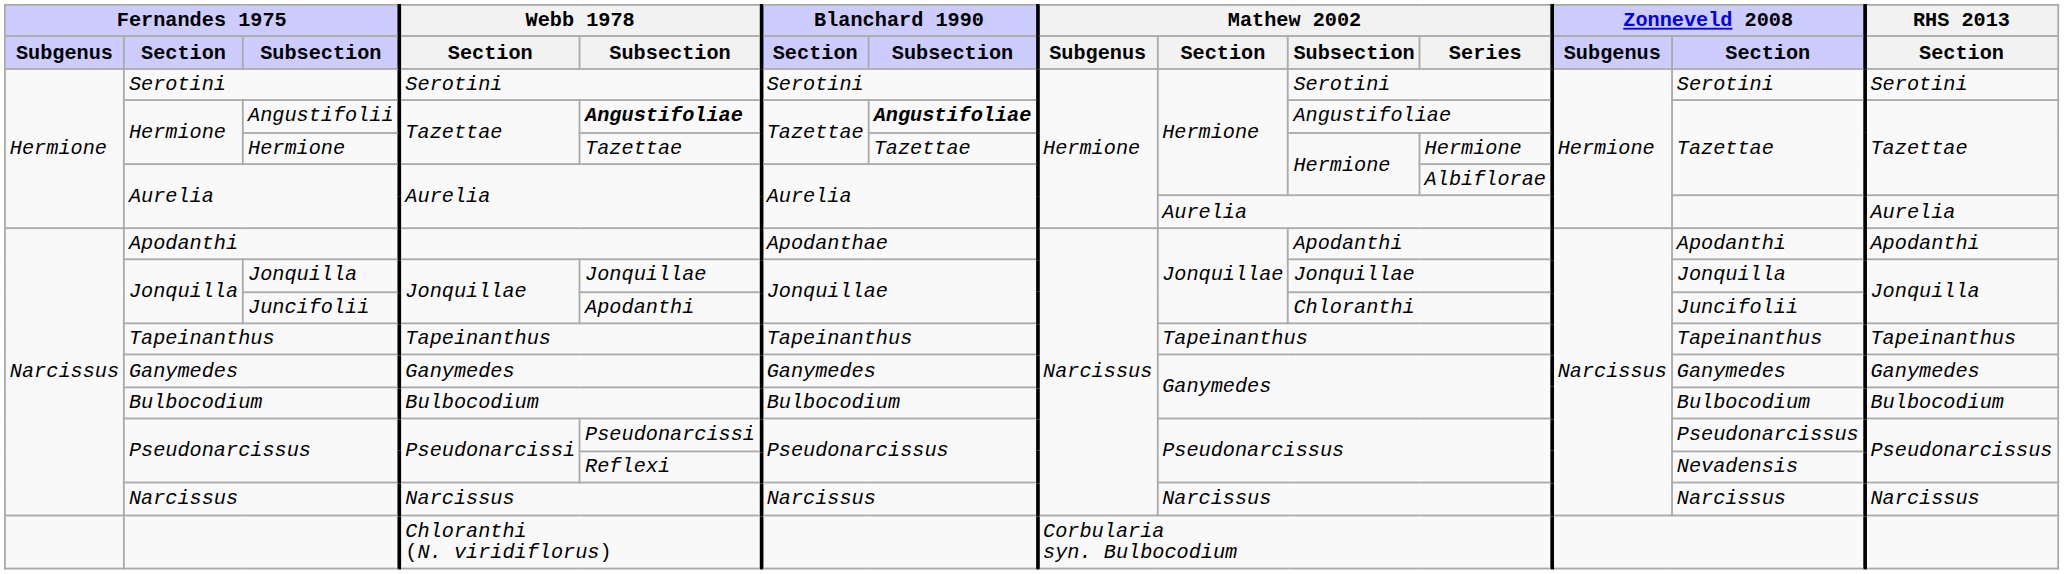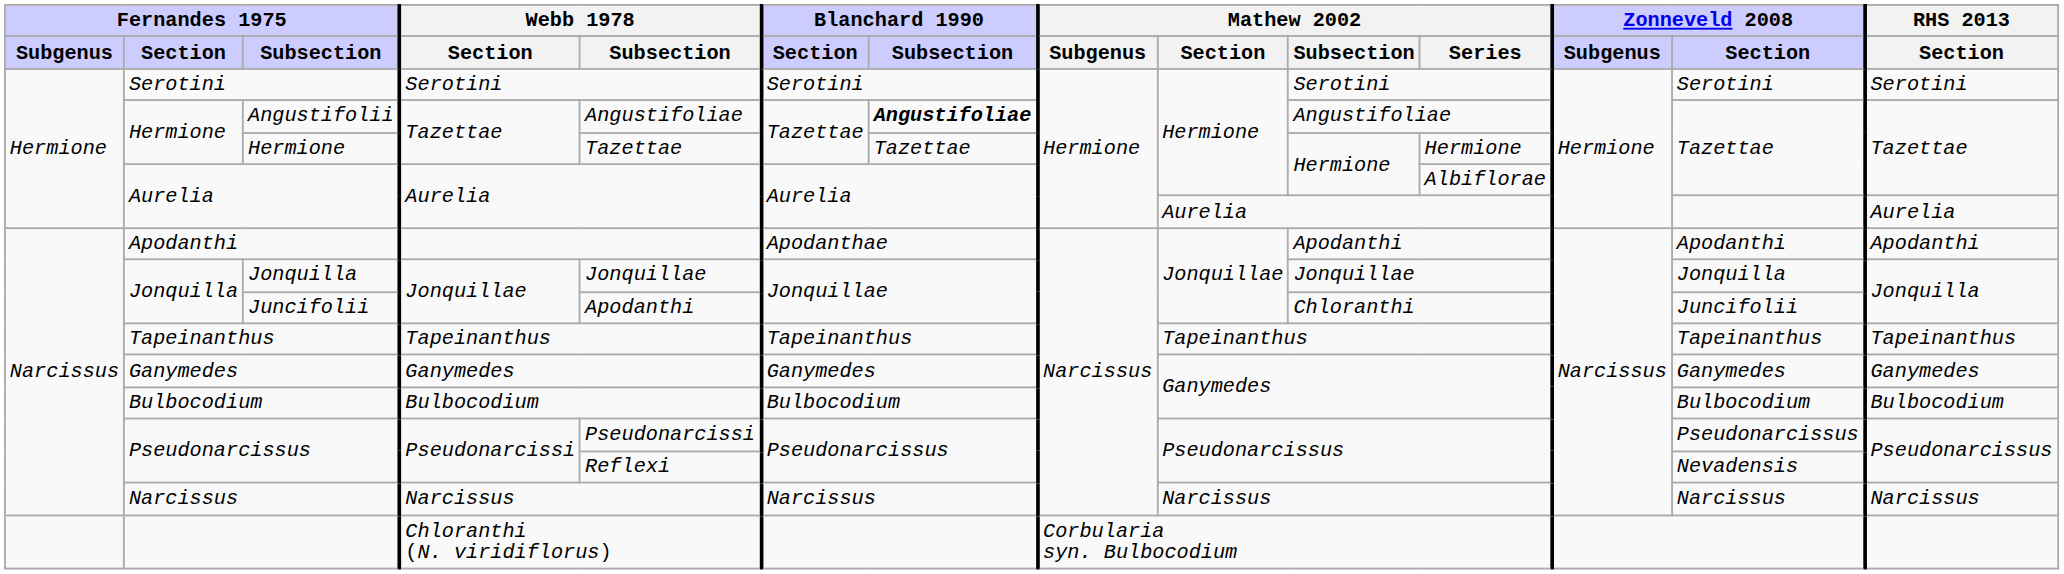(664, 116) bold -> (664, 116) normal
